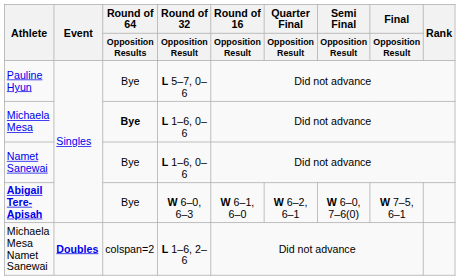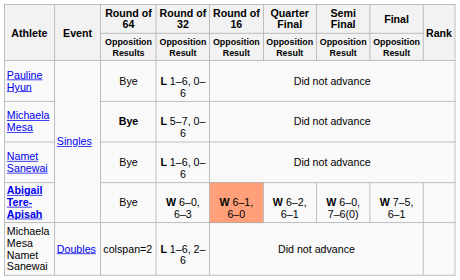(184, 87) L 5–7, 0–6 -> (183, 87) L 1–6, 0–6
(184, 128) L 1–6, 0–6 -> (183, 128) L 5–7, 0–6
(237, 209) no background -> (236, 209) lightsalmon background
(77, 249) bold -> (76, 249) normal
